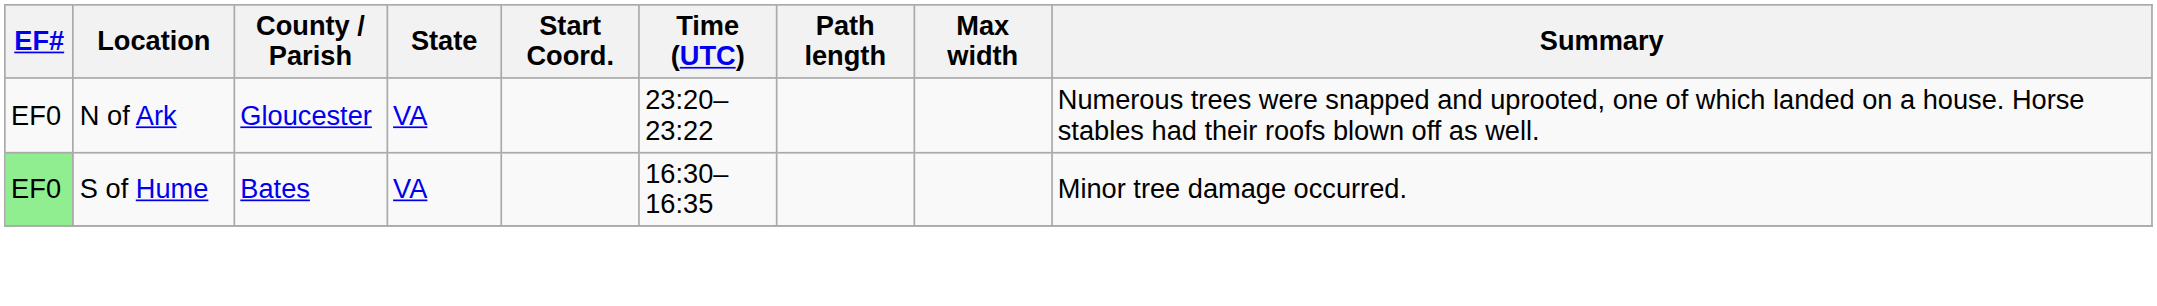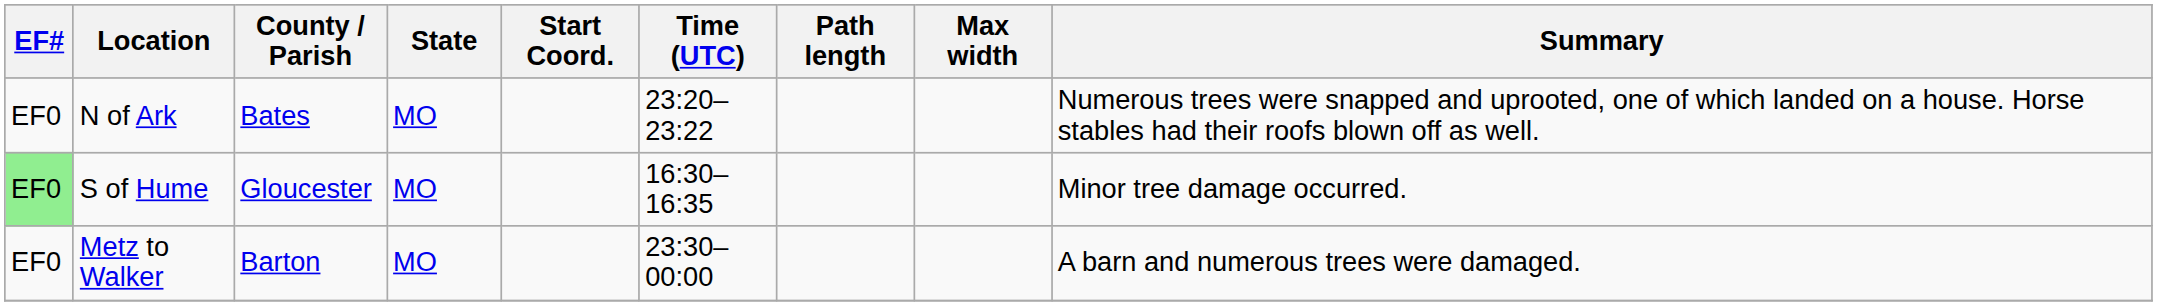(306, 115) Gloucester -> (275, 115) Bates
(410, 115) VA -> (415, 115) MO
(275, 188) Bates -> (306, 188) Gloucester
(410, 188) VA -> (415, 188) MO
+ row: (124, 262)
